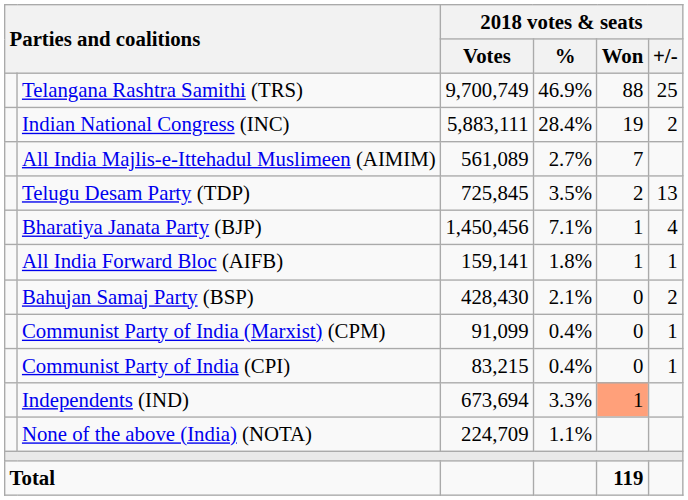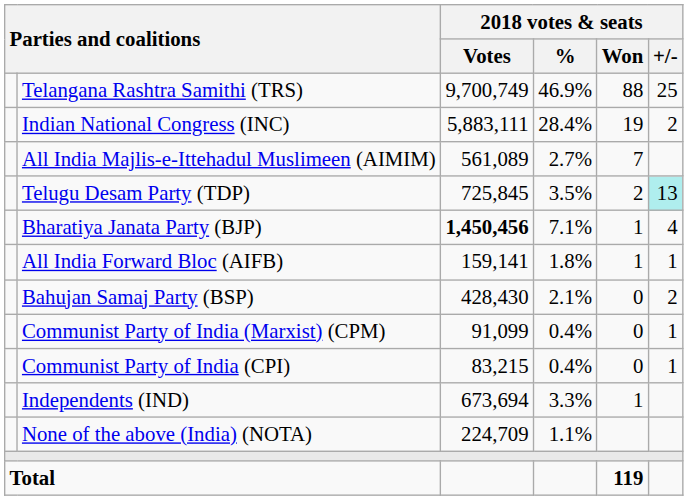(667, 193) no background -> (667, 193) paleturquoise background
(487, 227) normal -> (487, 227) bold
(638, 399) lightsalmon background -> (638, 399) no background
